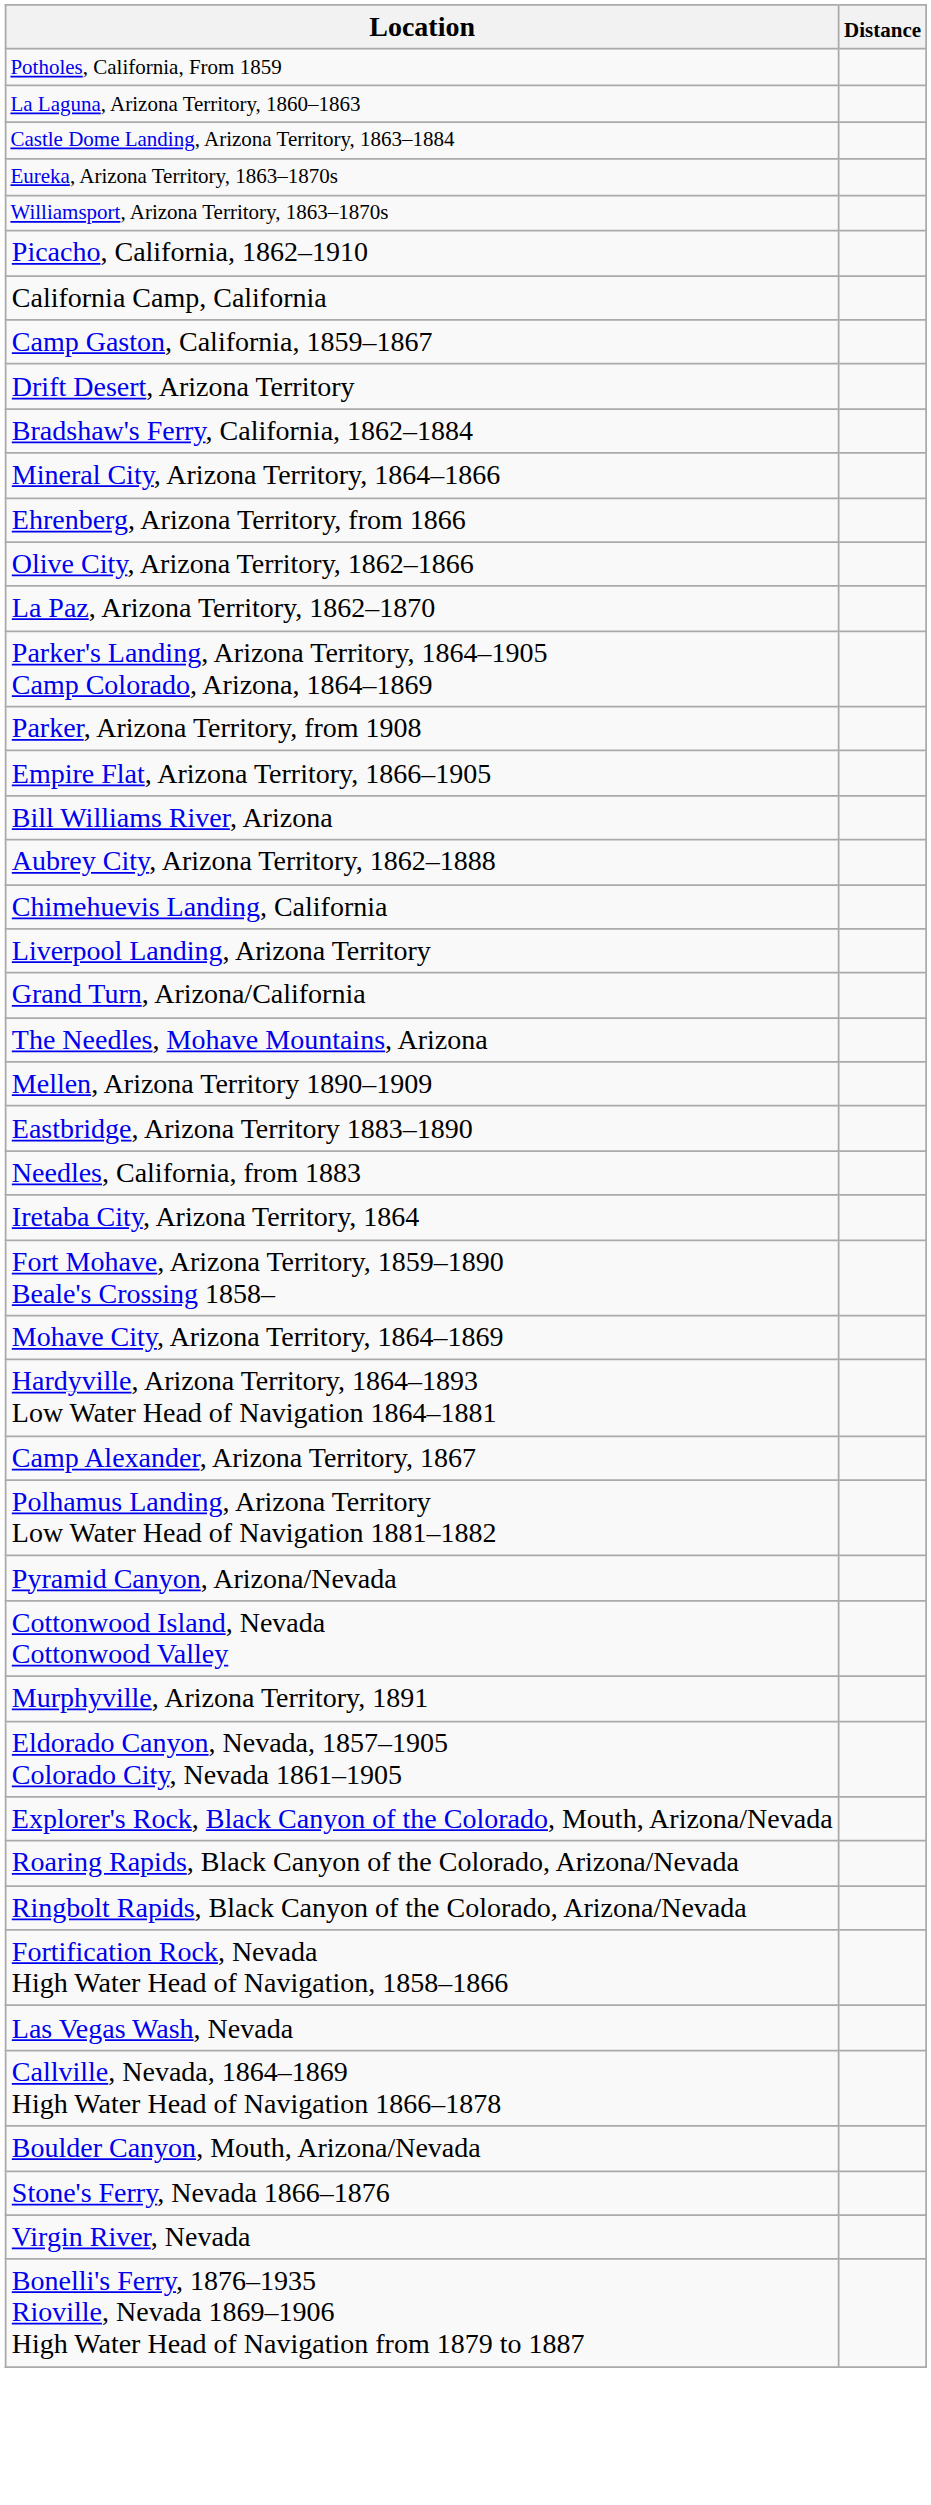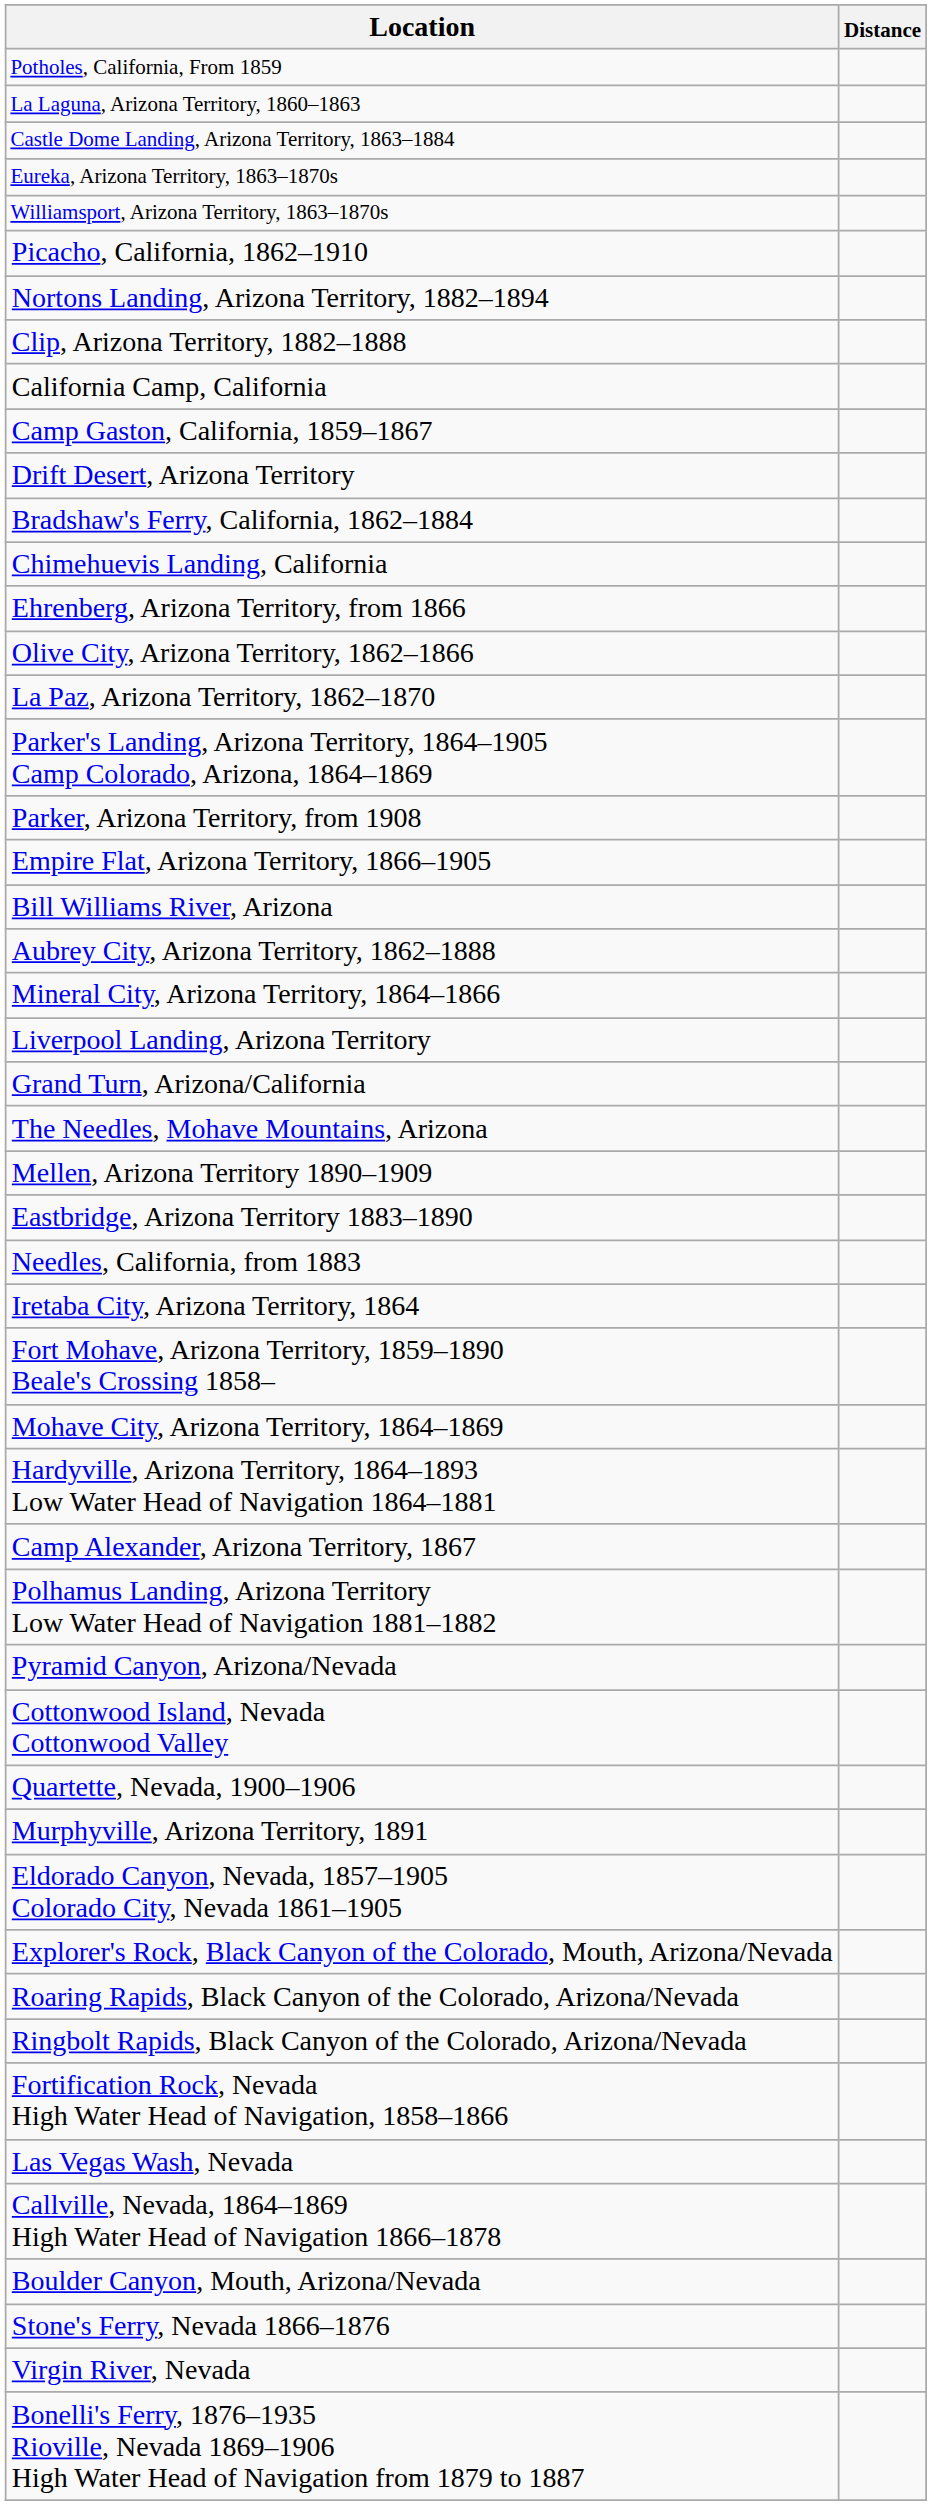+ row: (280, 297)
+ row: (209, 341)
rows swapped: (256, 474) <-> (200, 906)
+ row: (184, 1787)
